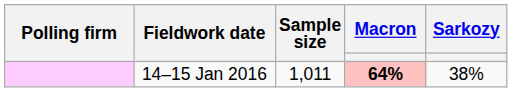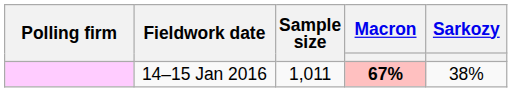(386, 74) 64% -> (386, 74) 67%
